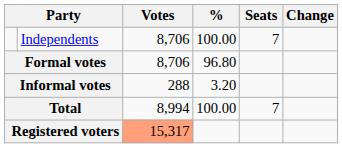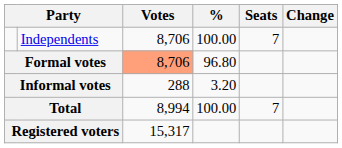(173, 62) no background -> (173, 62) lightsalmon background
(170, 131) lightsalmon background -> (170, 131) no background
